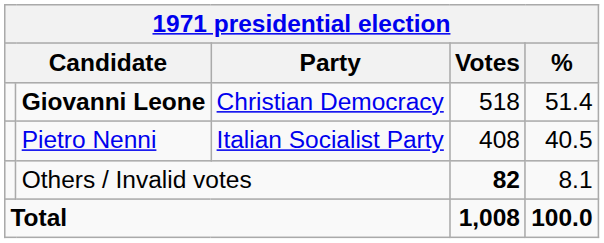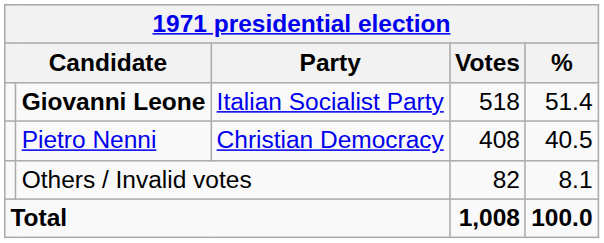(330, 101) Christian Democracy -> (330, 101) Italian Socialist Party
(330, 140) Italian Socialist Party -> (330, 140) Christian Democracy
(506, 179) bold -> (506, 179) normal
